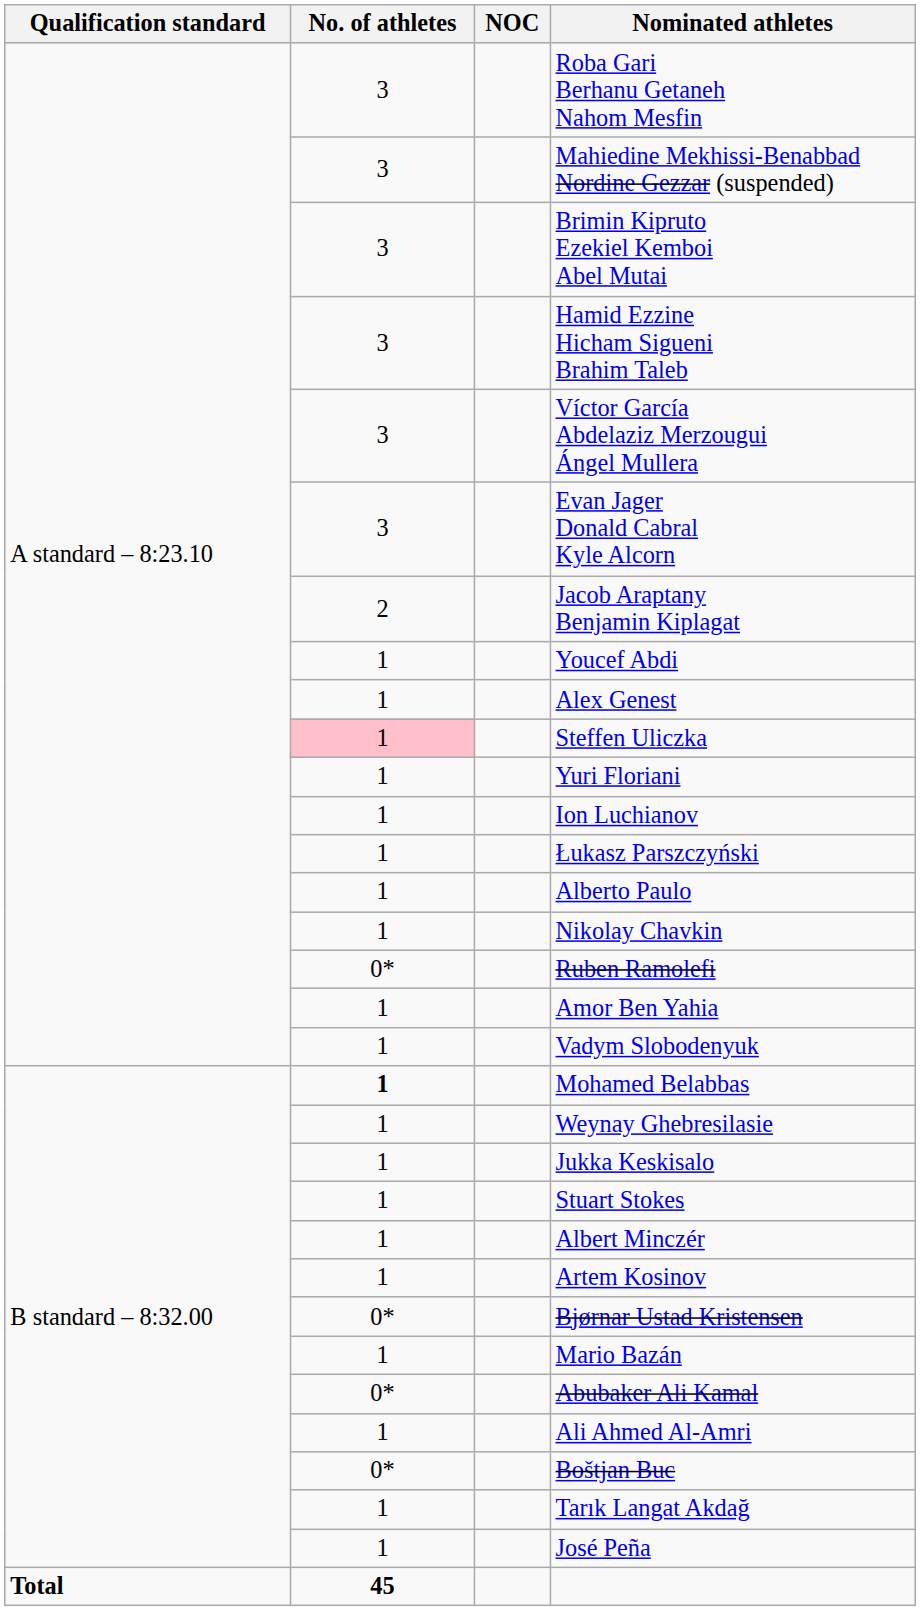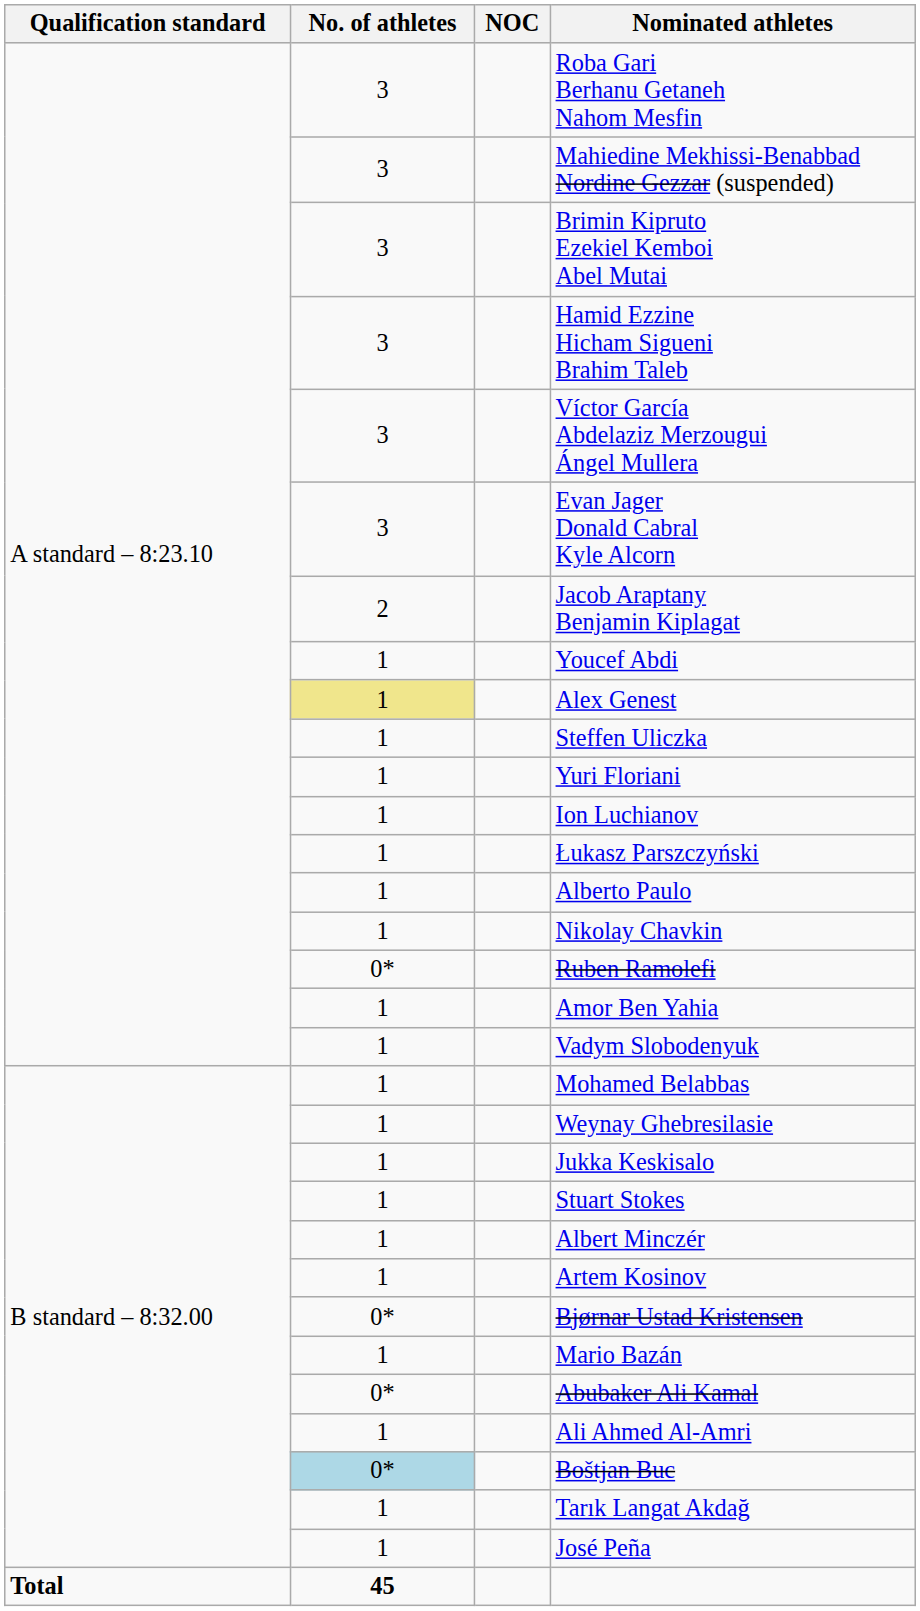(382, 699) no background -> (382, 699) khaki background
(382, 737) pink background -> (382, 737) no background
(382, 1084) bold -> (382, 1084) normal
(382, 1470) no background -> (382, 1470) lightblue background
